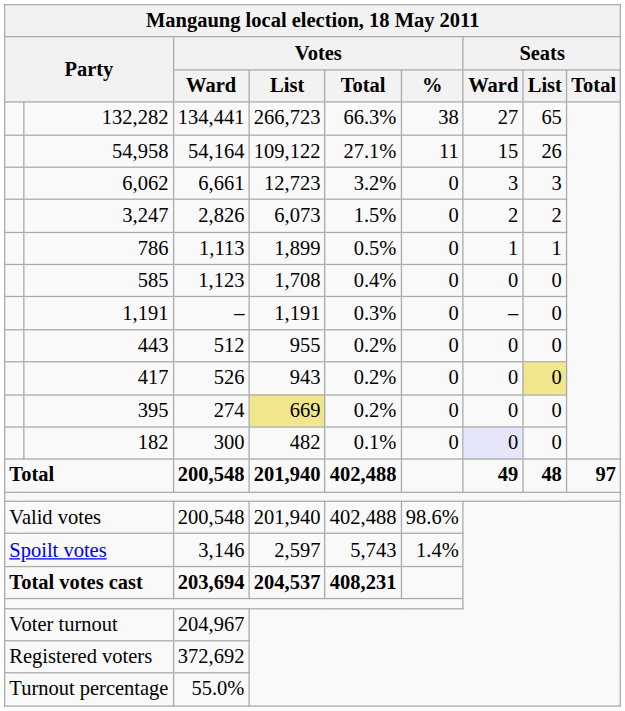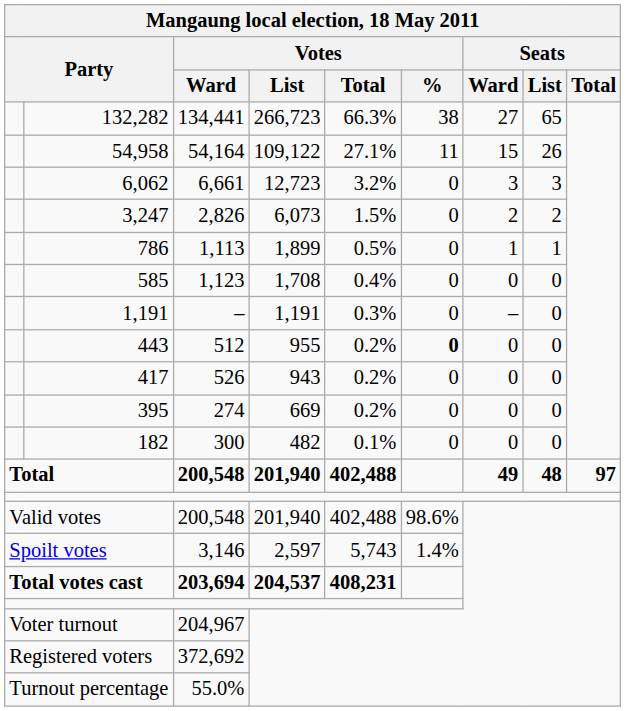(454, 345) normal -> (454, 345) bold
(557, 378) khaki background -> (557, 378) no background
(305, 410) khaki background -> (305, 410) no background
(513, 442) lavender background -> (513, 442) no background
